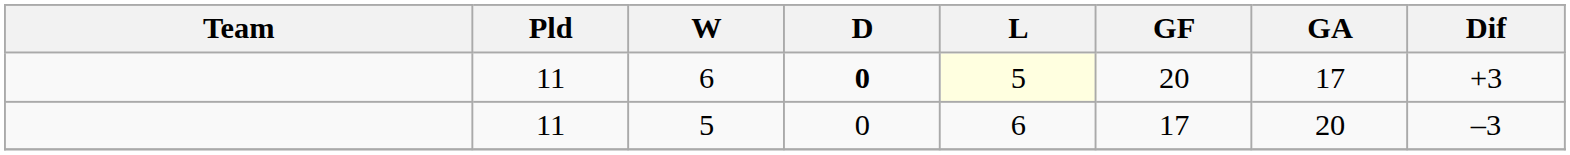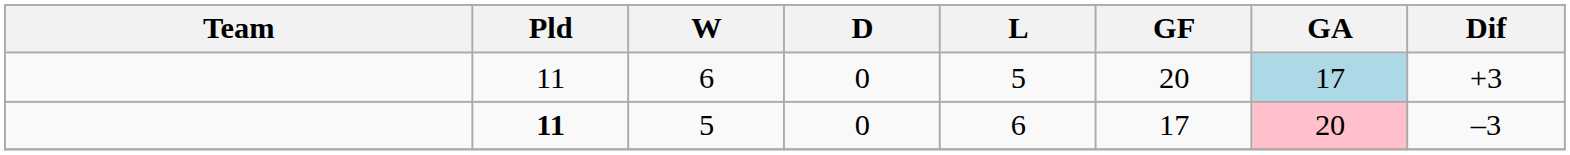(862, 76) bold -> (862, 76) normal
(1018, 76) lightyellow background -> (1018, 76) no background
(1330, 76) no background -> (1330, 76) lightblue background
(551, 125) normal -> (551, 125) bold
(1330, 125) no background -> (1330, 125) pink background
